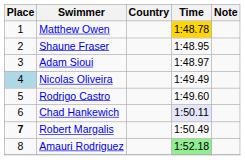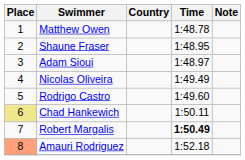(192, 29) gold background -> (192, 29) no background
(21, 79) lightblue background -> (21, 79) no background
(21, 113) no background -> (21, 113) khaki background
(192, 113) lavender background -> (192, 113) no background
(21, 130) bold -> (21, 130) normal
(192, 130) normal -> (192, 130) bold
(21, 146) no background -> (21, 146) lightsalmon background
(192, 146) lightgreen background -> (192, 146) no background
